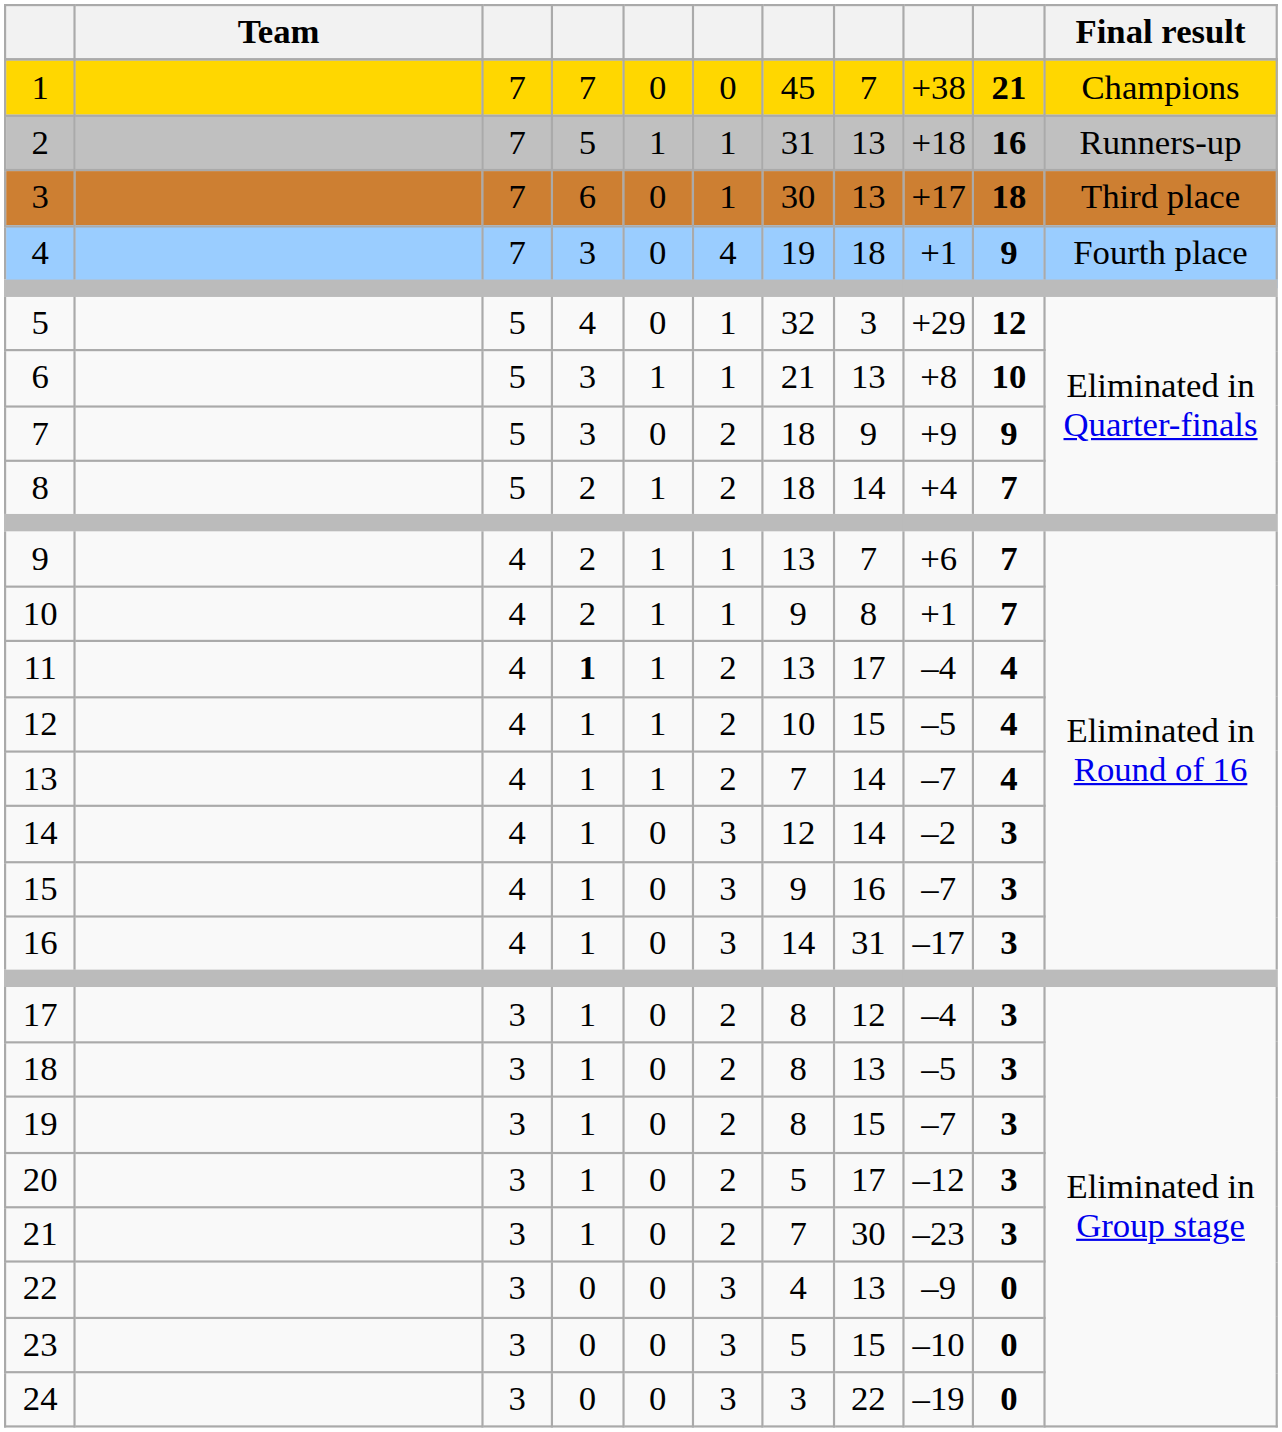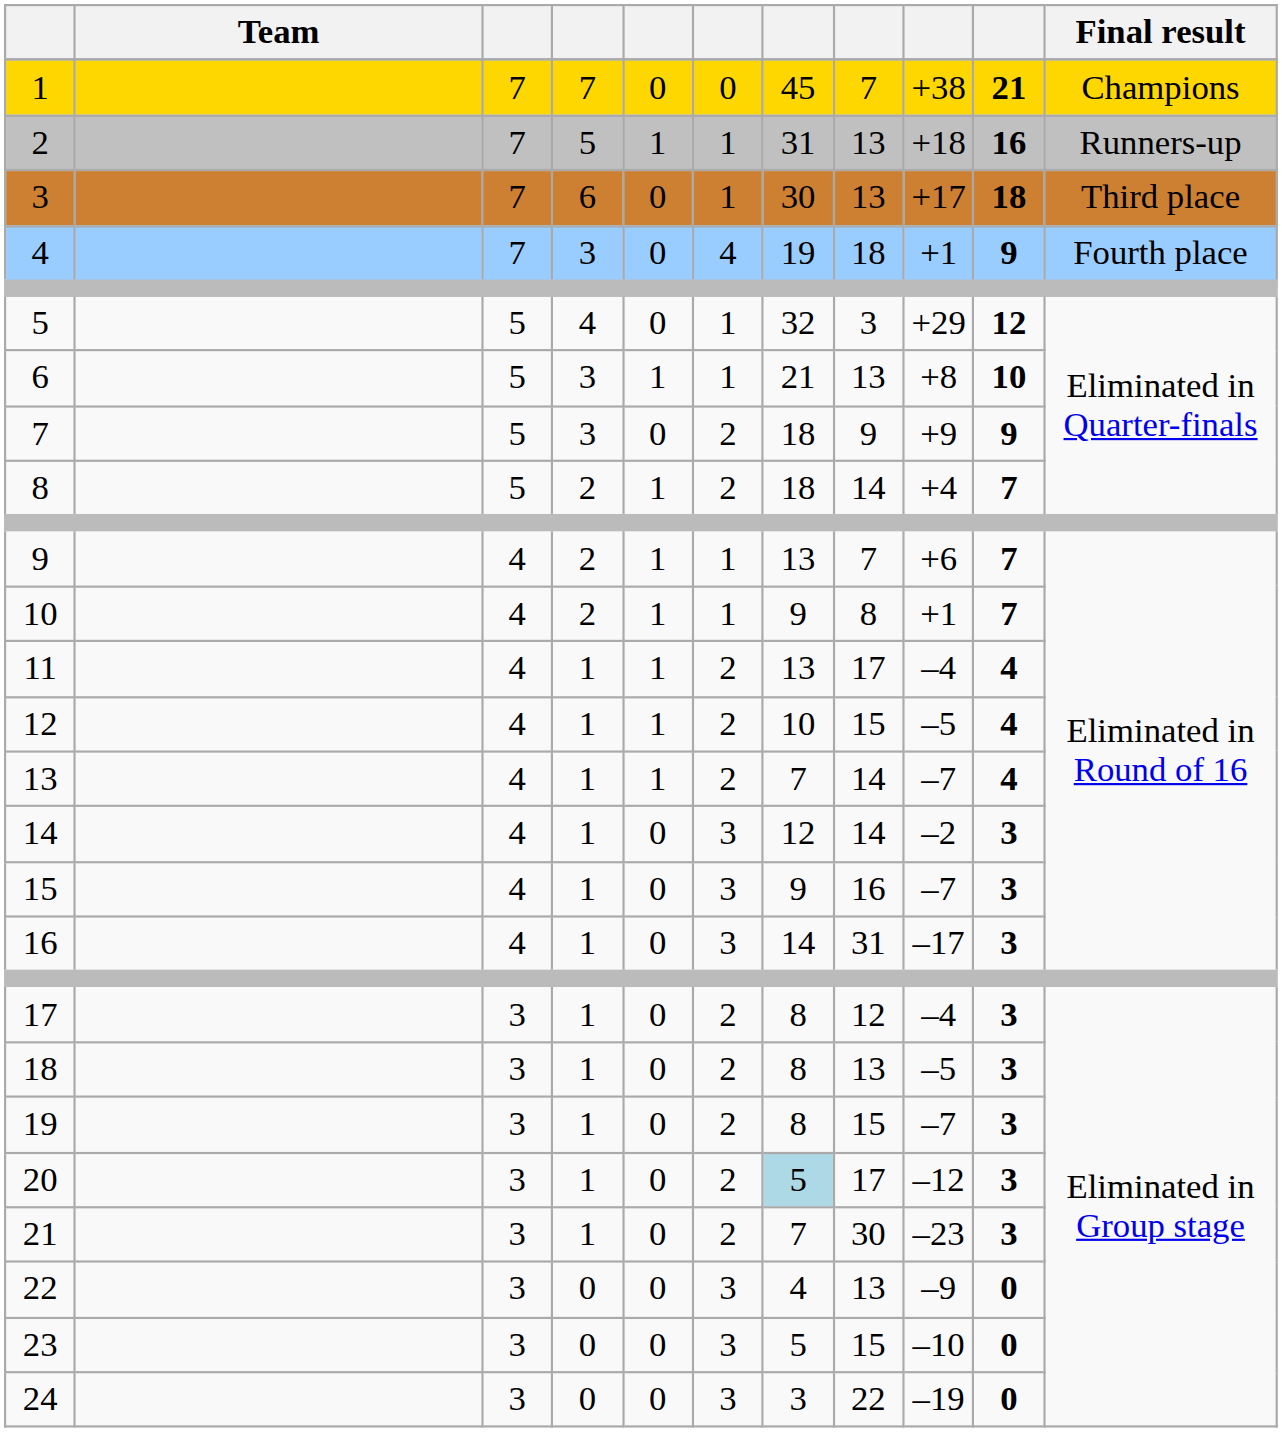(587, 668) bold -> (587, 668) normal
(798, 1178) no background -> (798, 1178) lightblue background
